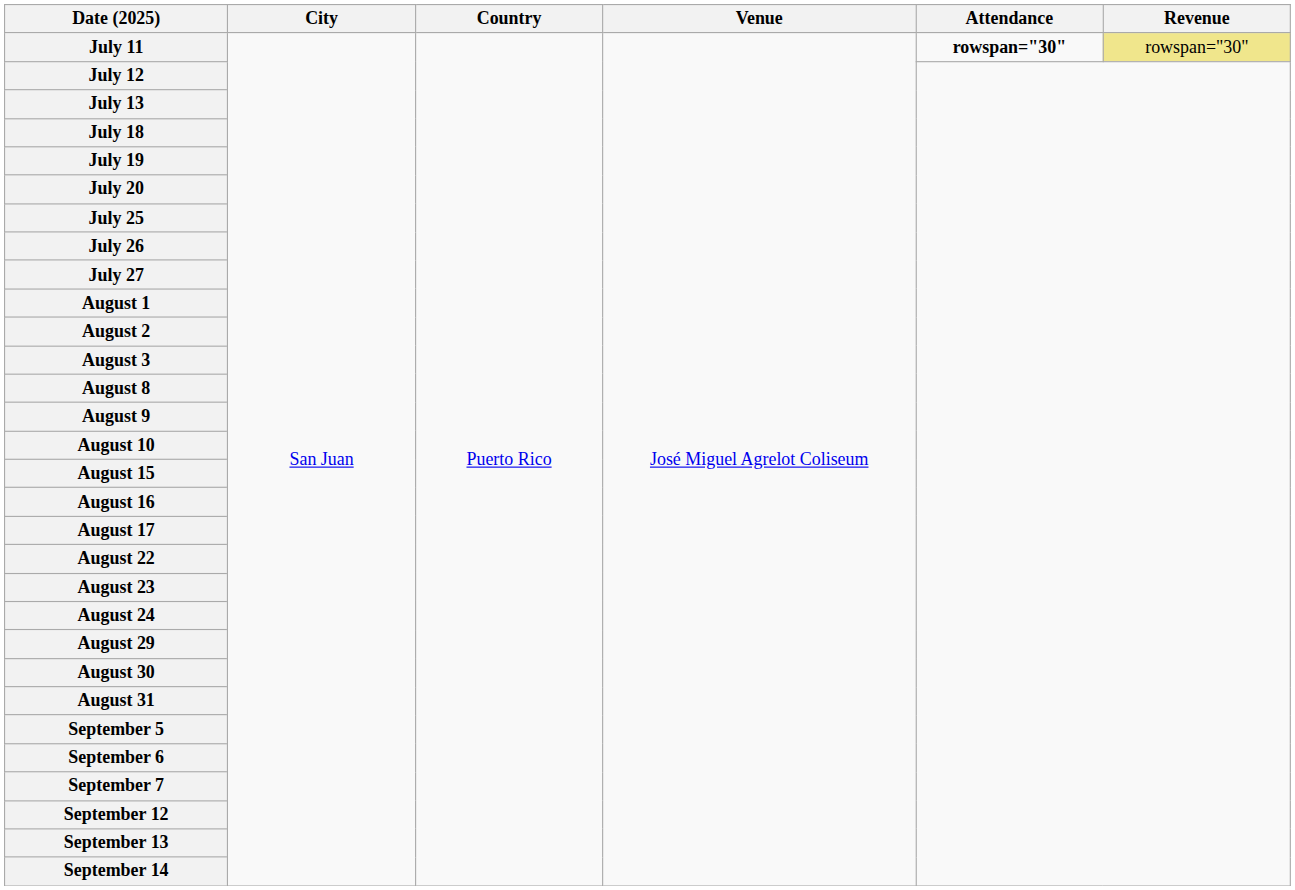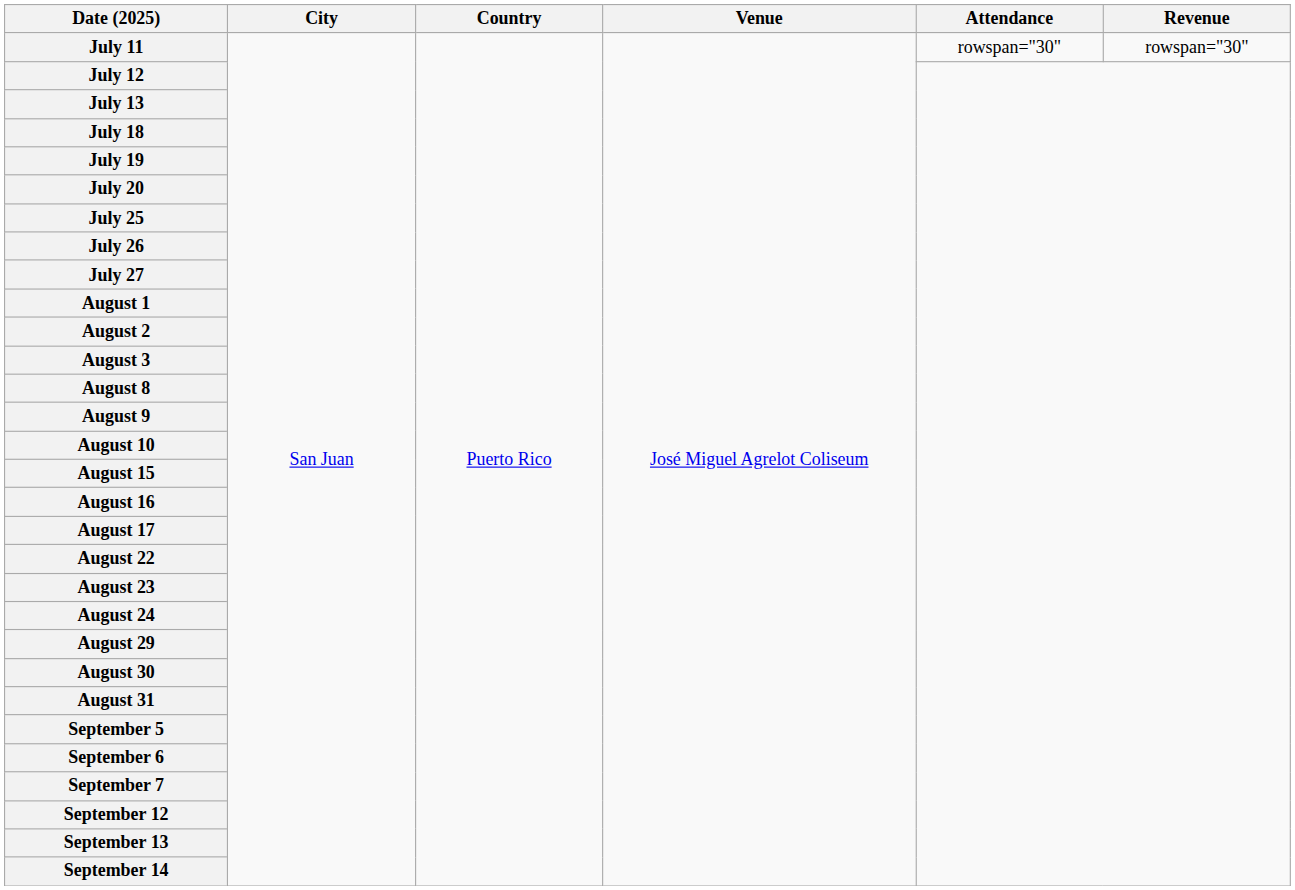(1009, 47) bold -> (1009, 47) normal
(1197, 47) khaki background -> (1197, 47) no background
